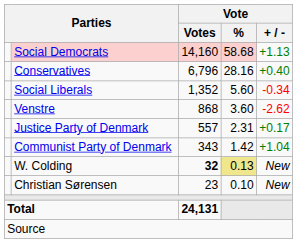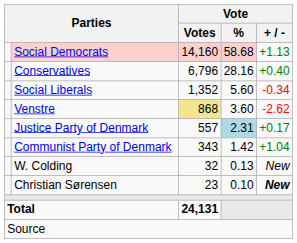(208, 109) no background -> (208, 109) khaki background
(242, 128) no background -> (242, 128) lightblue background
(211, 166) bold -> (211, 166) normal
(242, 166) khaki background -> (242, 166) no background
(278, 185) normal -> (277, 185) bold
